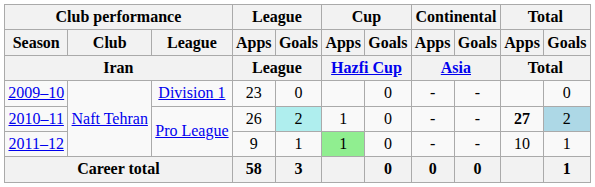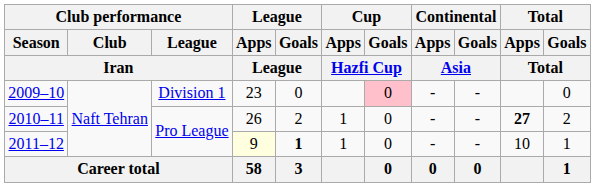(388, 93) no background -> (388, 93) pink background
(298, 118) paleturquoise background -> (298, 118) no background
(567, 118) lightblue background -> (567, 118) no background
(254, 144) no background -> (254, 144) lightyellow background
(298, 144) normal -> (298, 144) bold
(343, 144) lightgreen background -> (343, 144) no background
